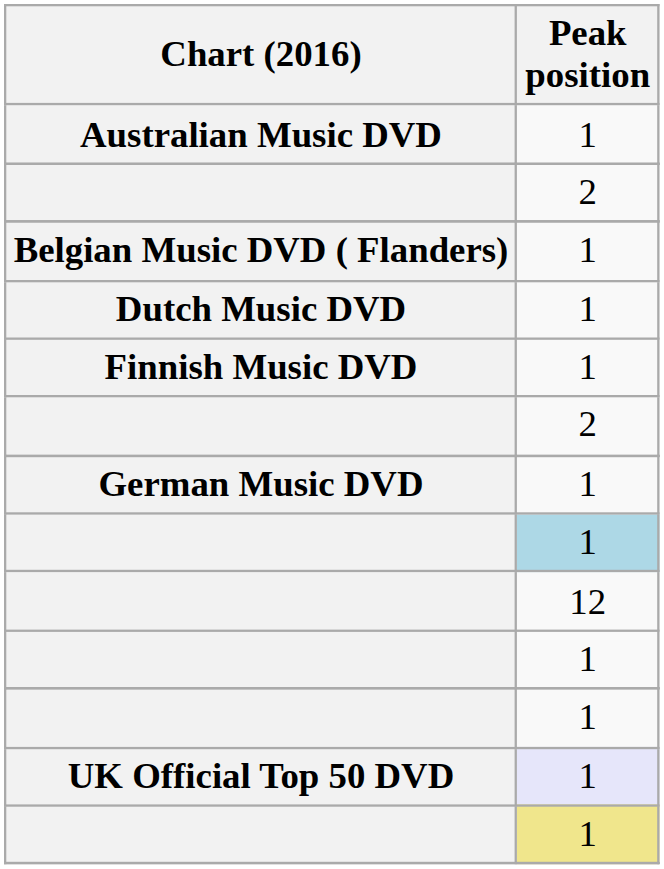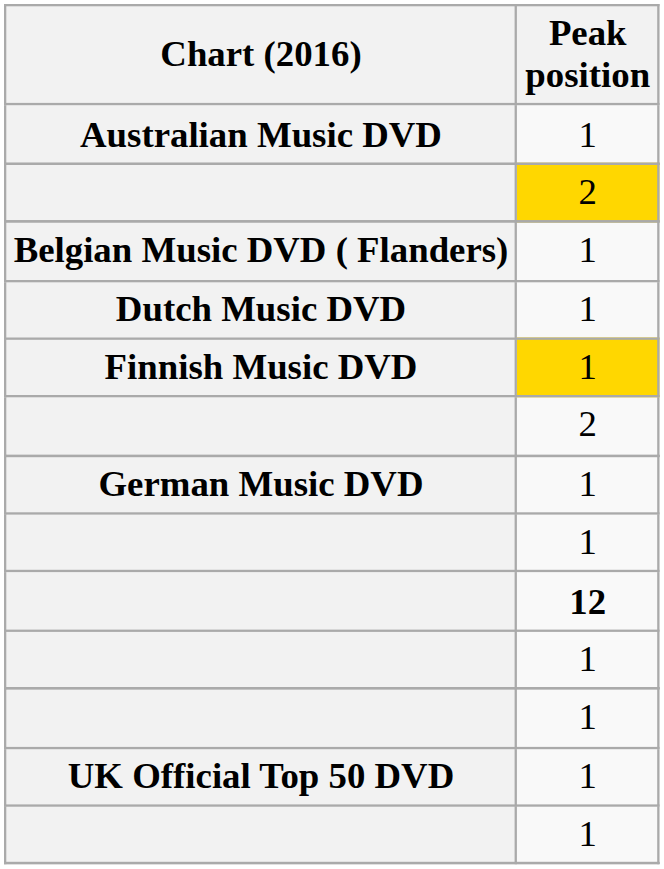(588, 191) no background -> (588, 191) gold background
(588, 366) no background -> (588, 366) gold background
(588, 541) lightblue background -> (588, 541) no background
(588, 600) normal -> (588, 600) bold
(588, 775) lavender background -> (588, 775) no background
(588, 833) khaki background -> (588, 833) no background
